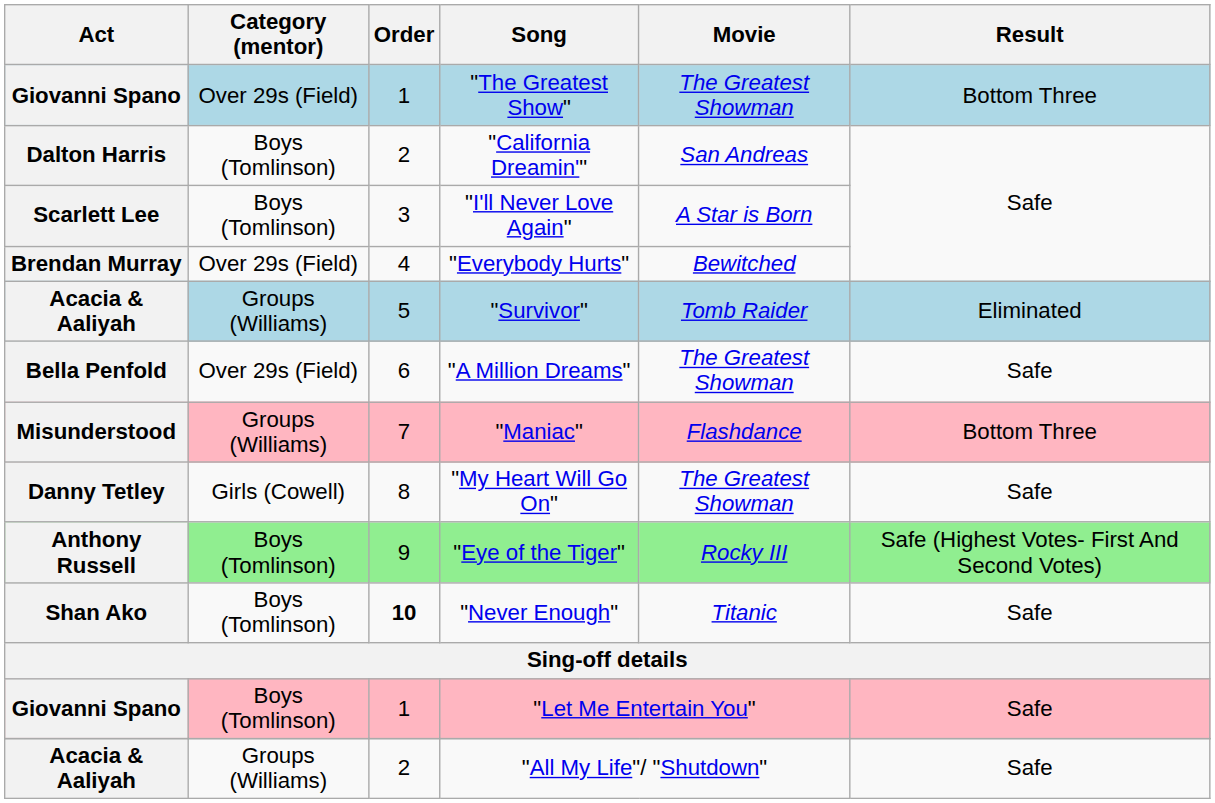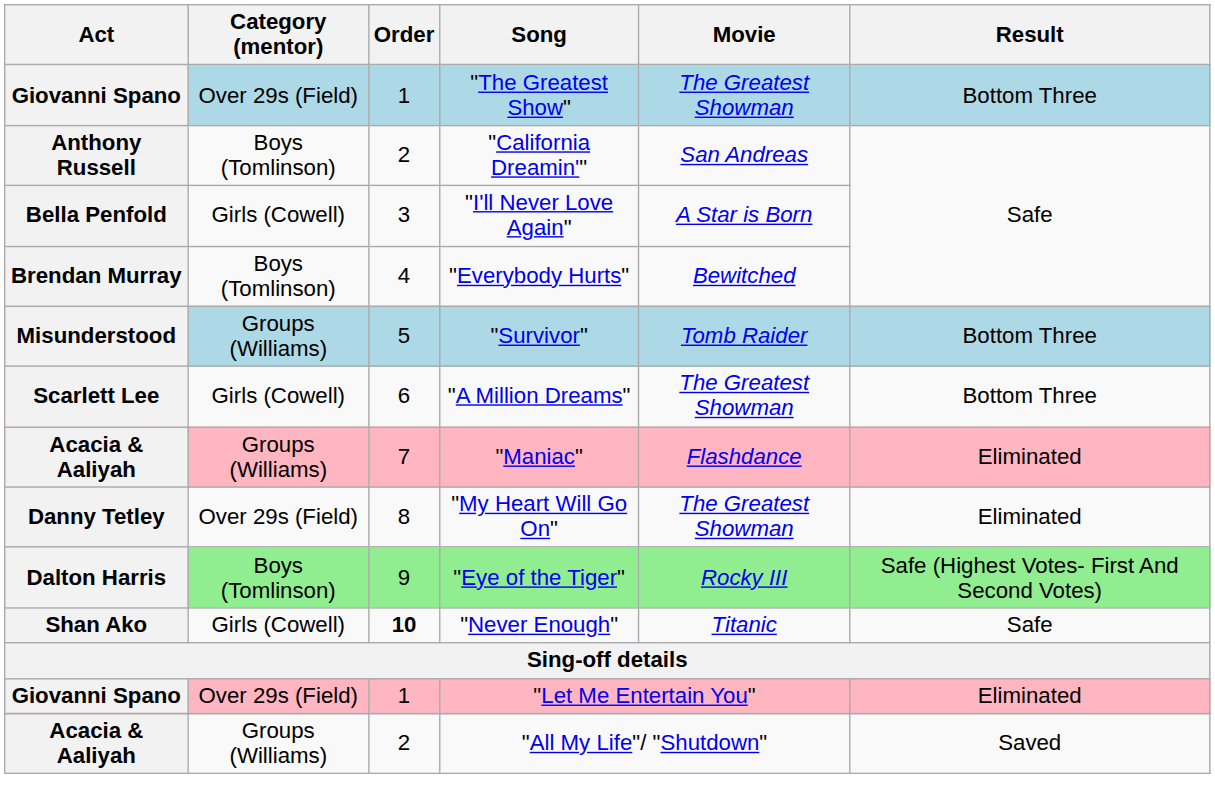(96, 155) Dalton Harris -> (96, 155) Anthony Russell
(96, 215) Scarlett Lee -> (96, 215) Bella Penfold
(278, 215) Boys (Tomlinson) -> (278, 215) Girls (Cowell)
(278, 263) Over 29s (Field) -> (278, 275) Boys (Tomlinson)
(96, 311) Acacia & Aaliyah -> (96, 336) Misunderstood
(1030, 311) Eliminated -> (1030, 336) Bottom Three
(96, 371) Bella Penfold -> (96, 396) Scarlett Lee
(278, 371) Over 29s (Field) -> (278, 396) Girls (Cowell)
(1030, 371) Safe -> (1030, 396) Bottom Three
(96, 431) Misunderstood -> (96, 456) Acacia & Aaliyah
(1030, 431) Bottom Three -> (1030, 456) Eliminated
(278, 491) Girls (Cowell) -> (278, 516) Over 29s (Field)
(1030, 491) Safe -> (1030, 516) Eliminated
(96, 552) Anthony Russell -> (96, 577) Dalton Harris
(278, 612) Boys (Tomlinson) -> (278, 625) Girls (Cowell)
(278, 708) Boys (Tomlinson) -> (278, 695) Over 29s (Field)
(1030, 708) Safe -> (1030, 695) Eliminated
(1030, 768) Safe -> (1030, 743) Saved
